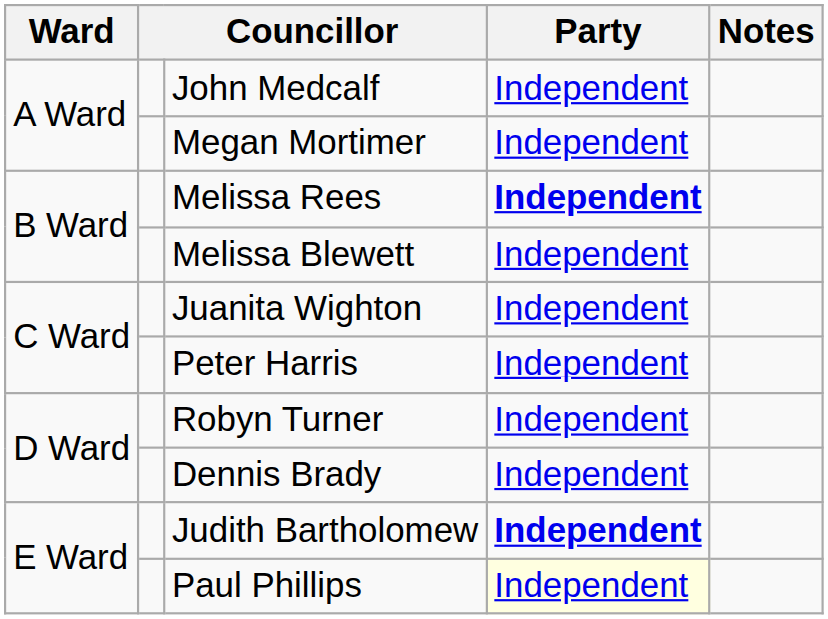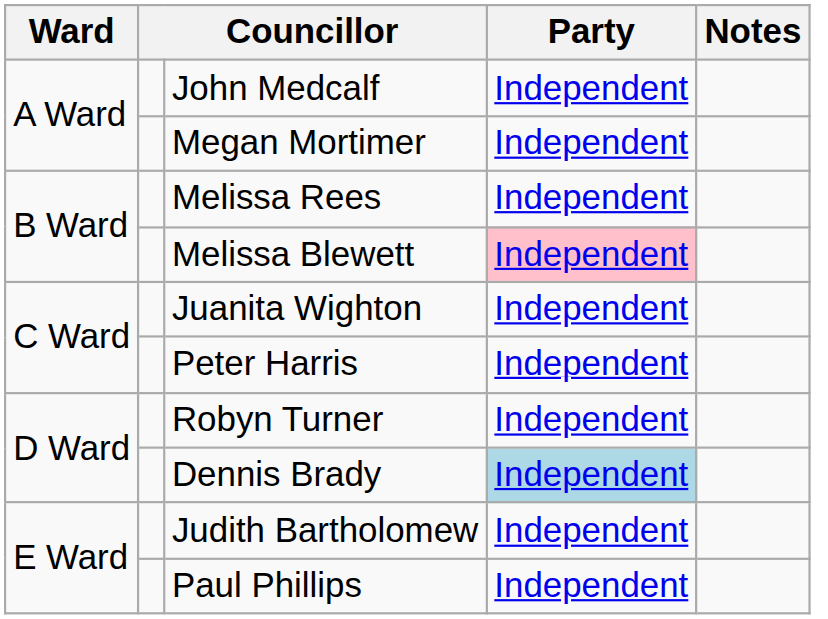(598, 198) bold -> (591, 198) normal
(591, 253) no background -> (591, 253) pink background
(591, 474) no background -> (591, 474) lightblue background
(598, 530) bold -> (591, 530) normal
(591, 585) lightyellow background -> (591, 585) no background
